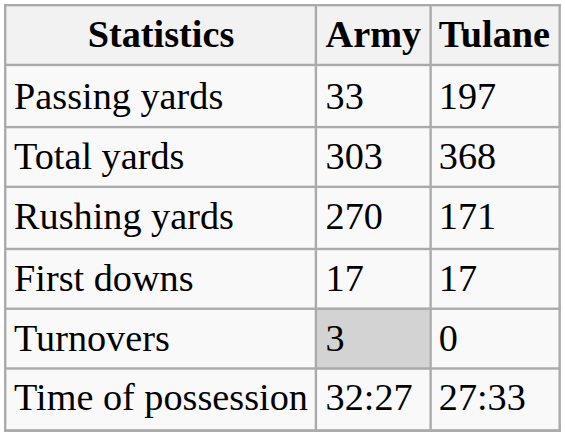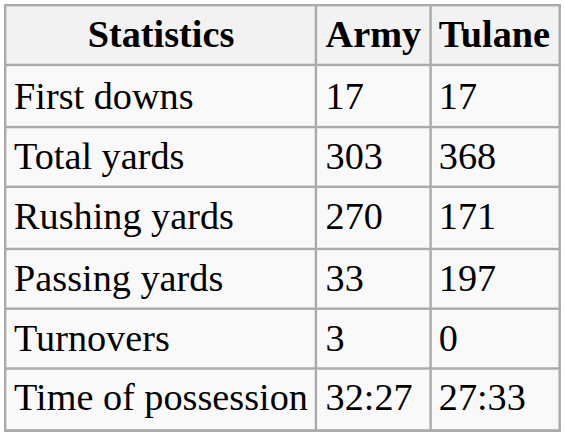rows swapped: (104, 277) <-> (119, 95)
(335, 338) lightgrey background -> (335, 338) no background
